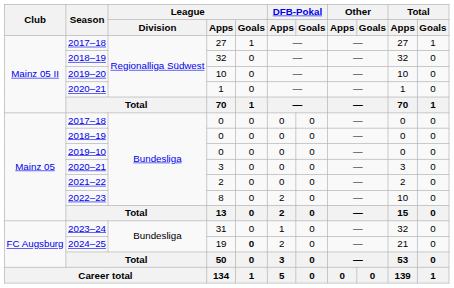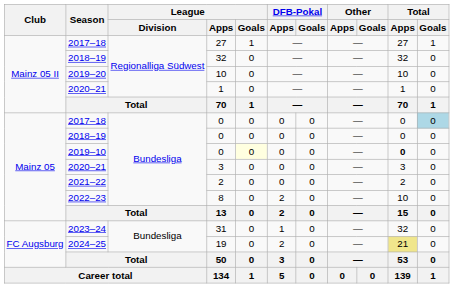(433, 120) no background -> (433, 120) lightblue background
(251, 151) no background -> (251, 151) lightyellow background
(403, 151) normal -> (403, 151) bold
(251, 244) bold -> (251, 244) normal
(403, 244) no background -> (403, 244) khaki background
